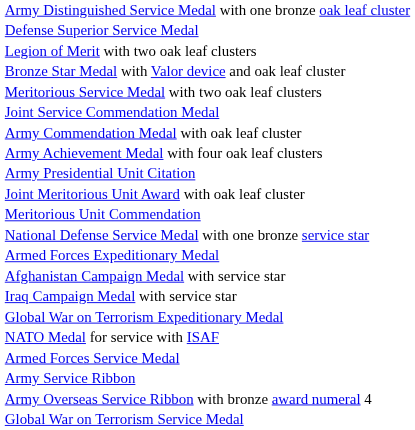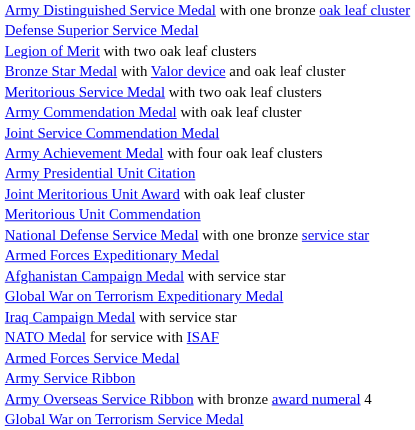(112, 112) Joint Service Commendation Medal -> (153, 112) Army Commendation Medal with oak leaf cluster
(153, 132) Army Commendation Medal with oak leaf cluster -> (112, 132) Joint Service Commendation Medal
(121, 296) Iraq Campaign Medal with service star -> (144, 296) Global War on Terrorism Expeditionary Medal
(144, 317) Global War on Terrorism Expeditionary Medal -> (121, 317) Iraq Campaign Medal with service star
